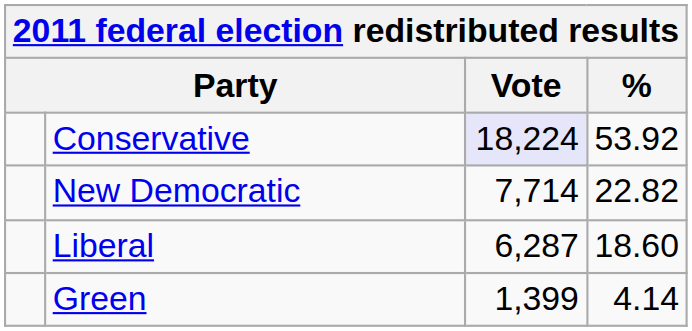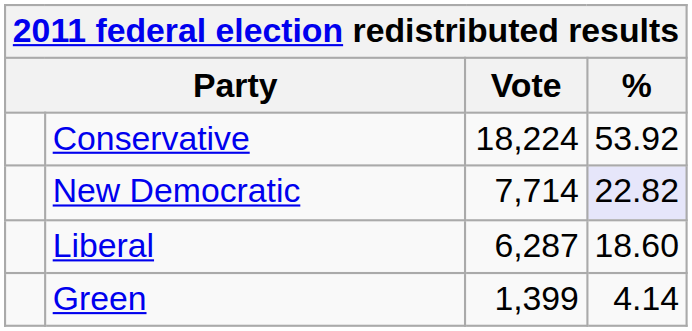(527, 138) lavender background -> (527, 138) no background
(637, 191) no background -> (637, 191) lavender background
